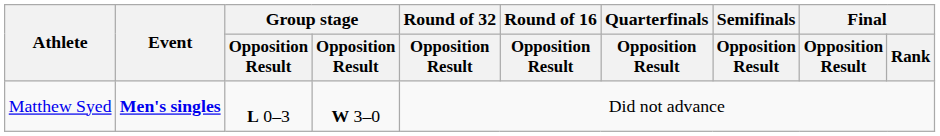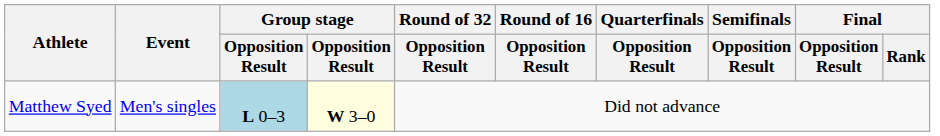(170, 106) bold -> (168, 106) normal
(268, 116) no background -> (264, 116) lightblue background
(356, 116) no background -> (351, 116) lightyellow background
